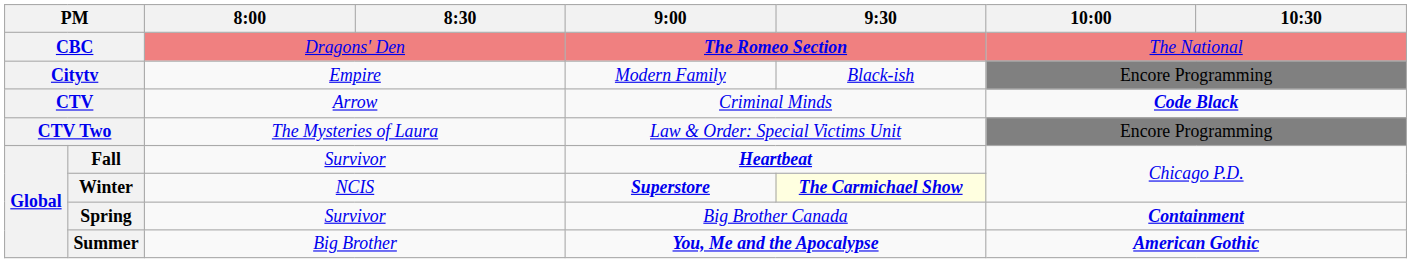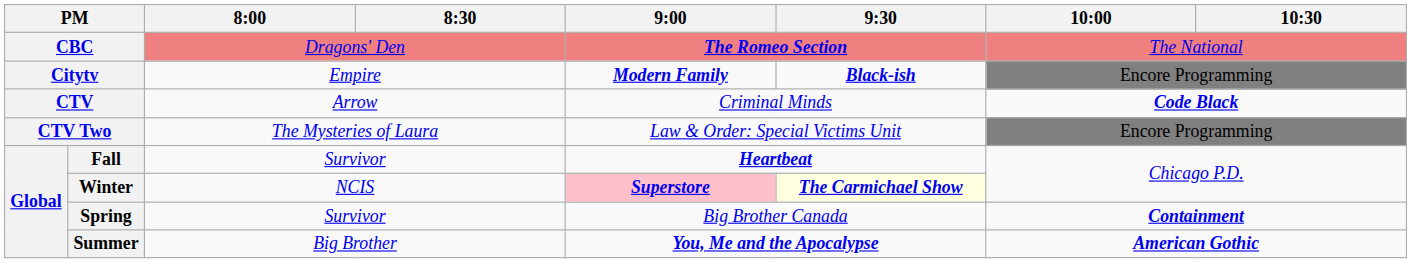(670, 74) normal -> (670, 74) bold
(881, 74) normal -> (881, 74) bold
(670, 187) no background -> (670, 187) pink background
